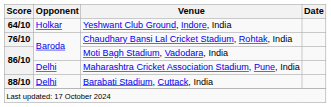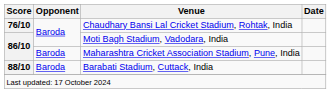- row: (157, 25)
(46, 67) Delhi -> (51, 53) Baroda
(46, 81) Delhi -> (51, 67) Baroda
